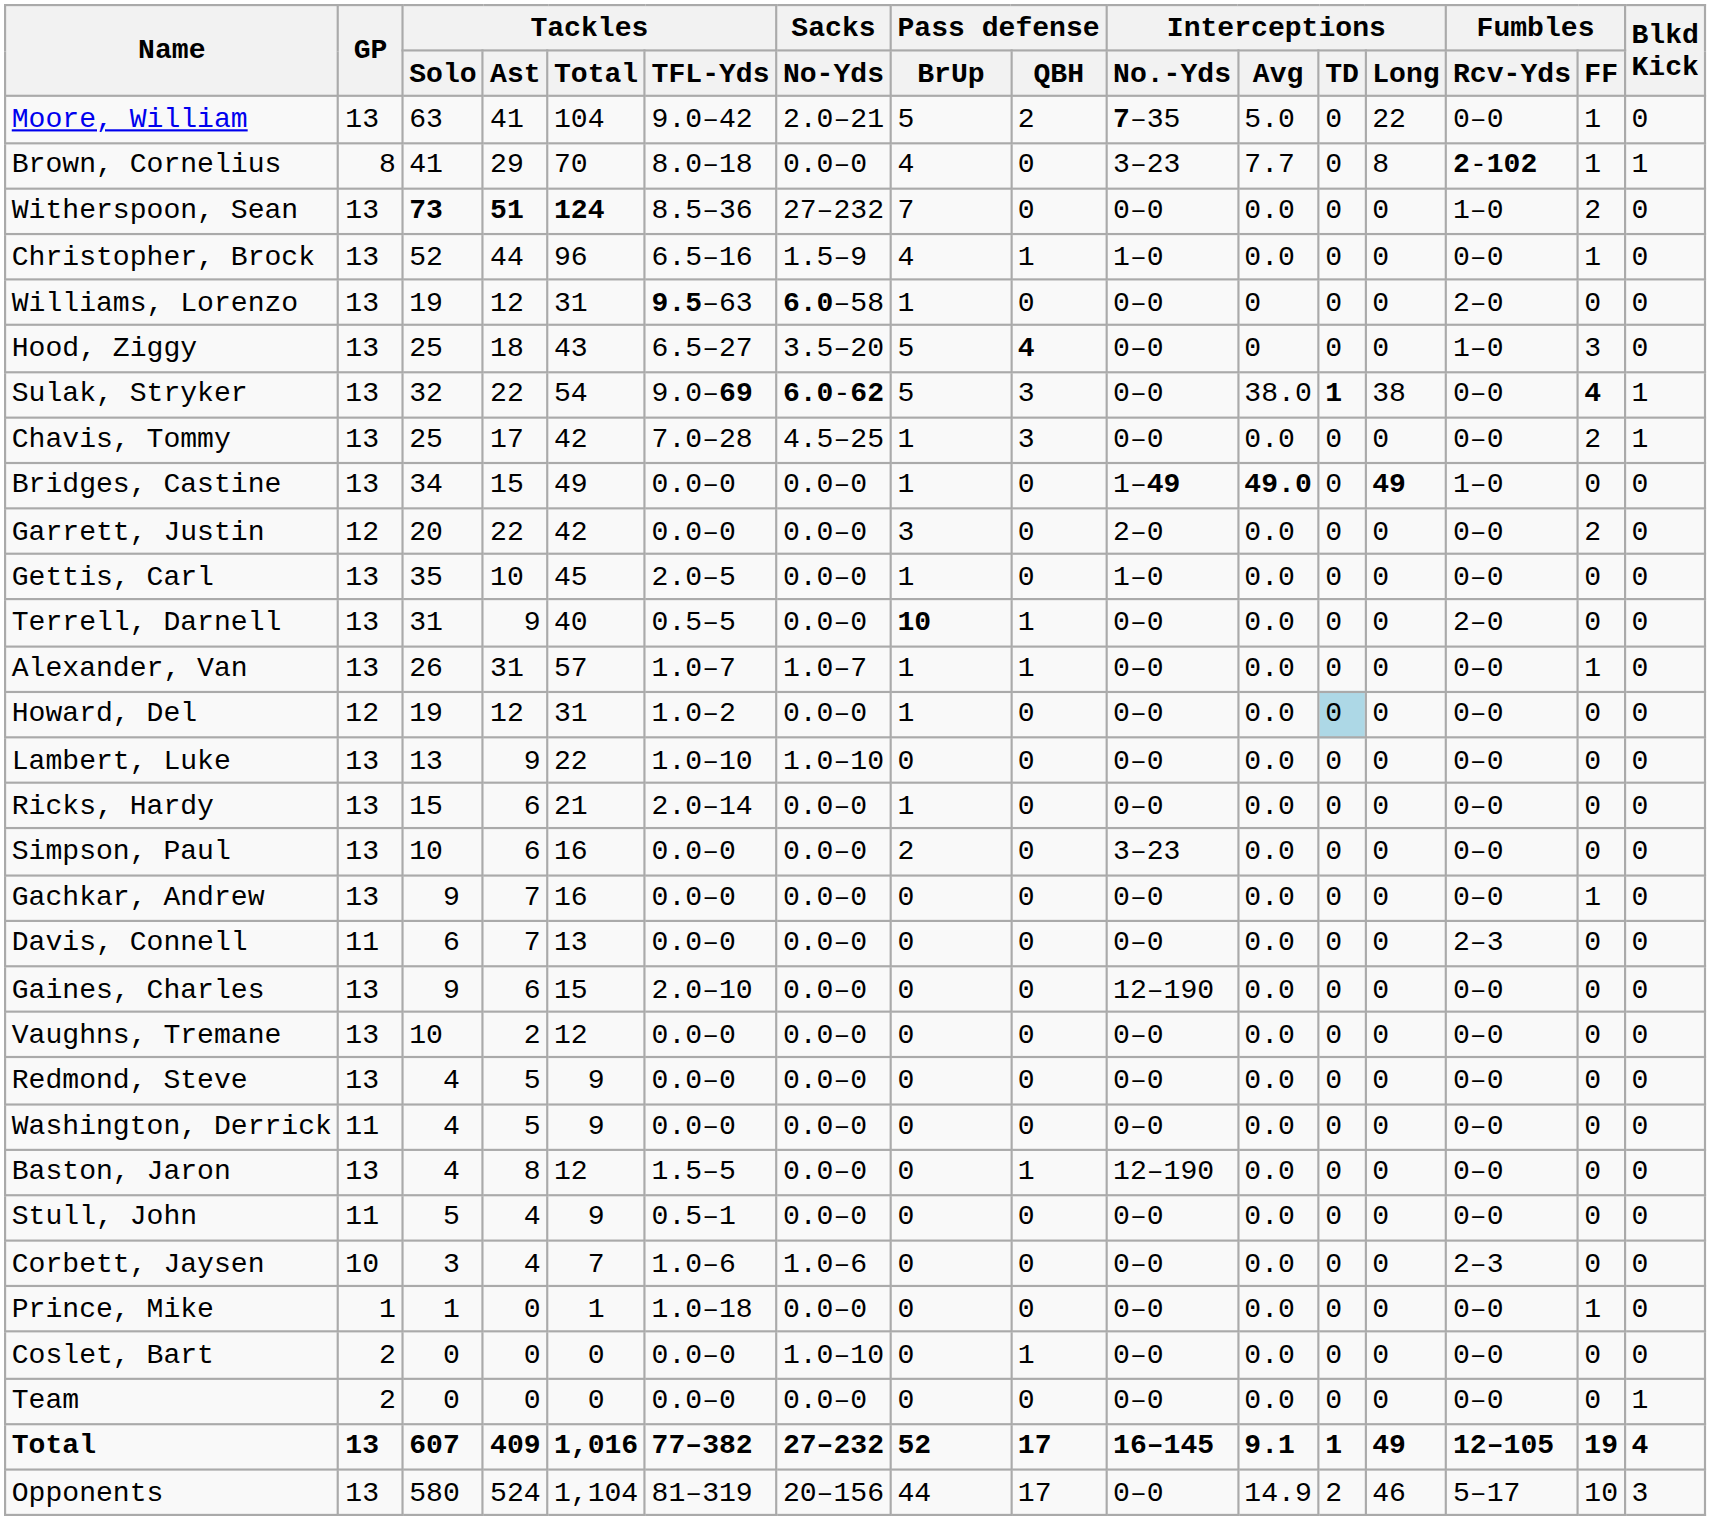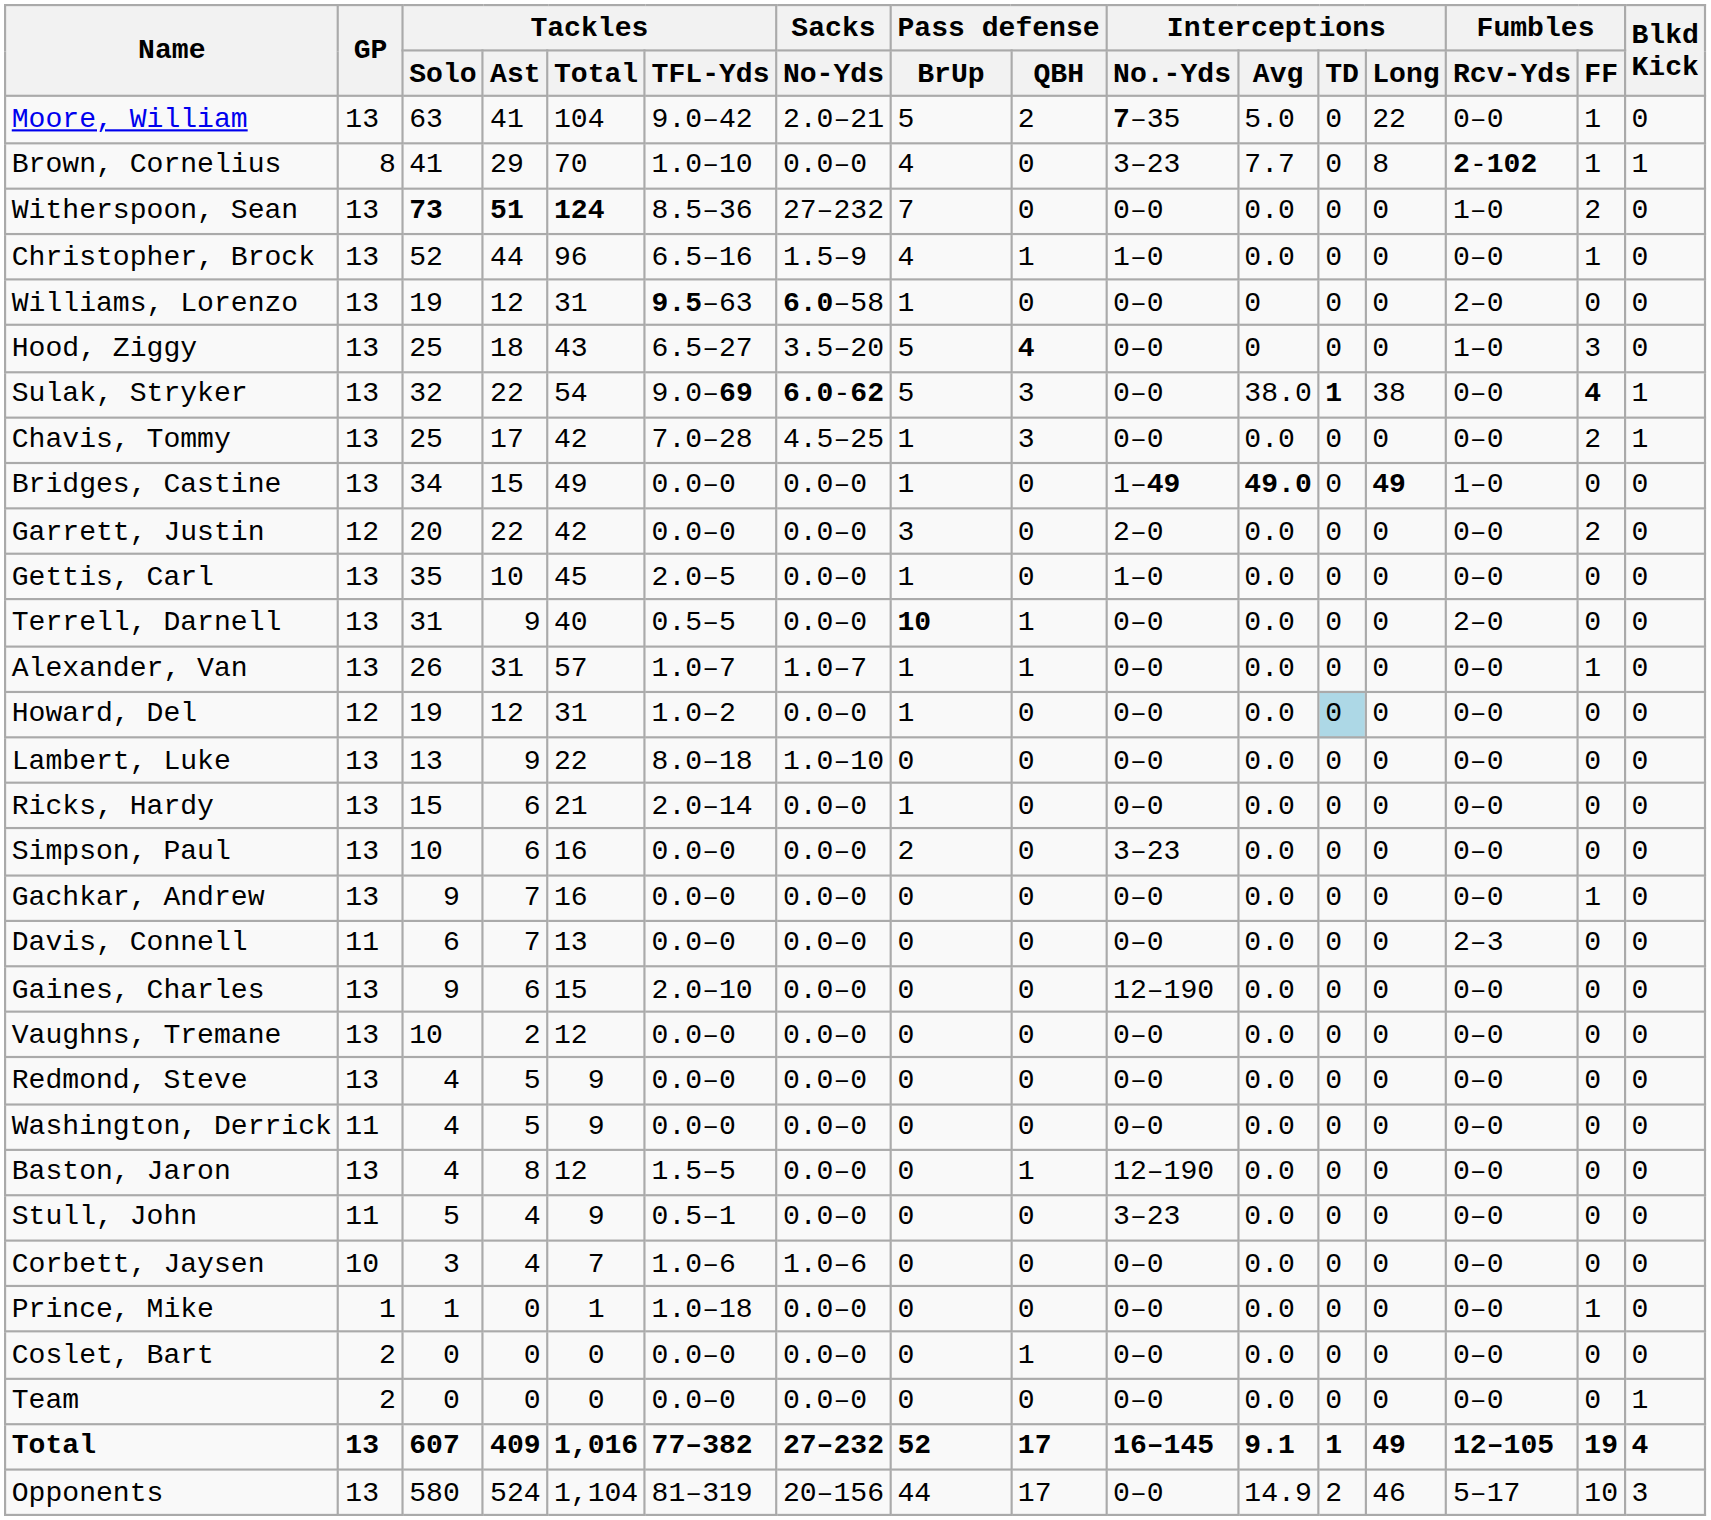(702, 165) 8.0–18 -> (702, 165) 1.0–10
(702, 760) 1.0–10 -> (702, 760) 8.0–18
(1138, 1218) 0–0 -> (1147, 1218) 3–23
(1478, 1264) 2–3 -> (1478, 1264) 0–0
(833, 1355) 1.0–10 -> (825, 1355) 0.0–0
